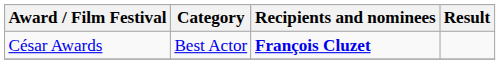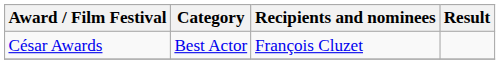(313, 45) bold -> (309, 45) normal
